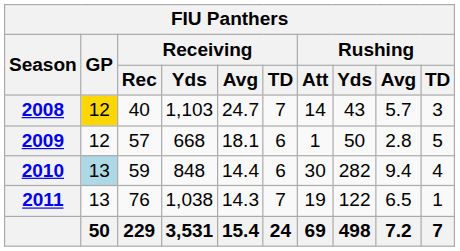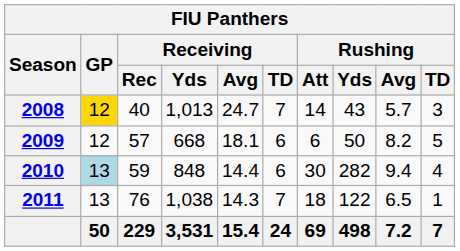(189, 110) 1,103 -> (189, 110) 1,013
(315, 140) 1 -> (315, 140) 6
(398, 140) 2.8 -> (398, 140) 8.2
(315, 200) 19 -> (315, 200) 18
